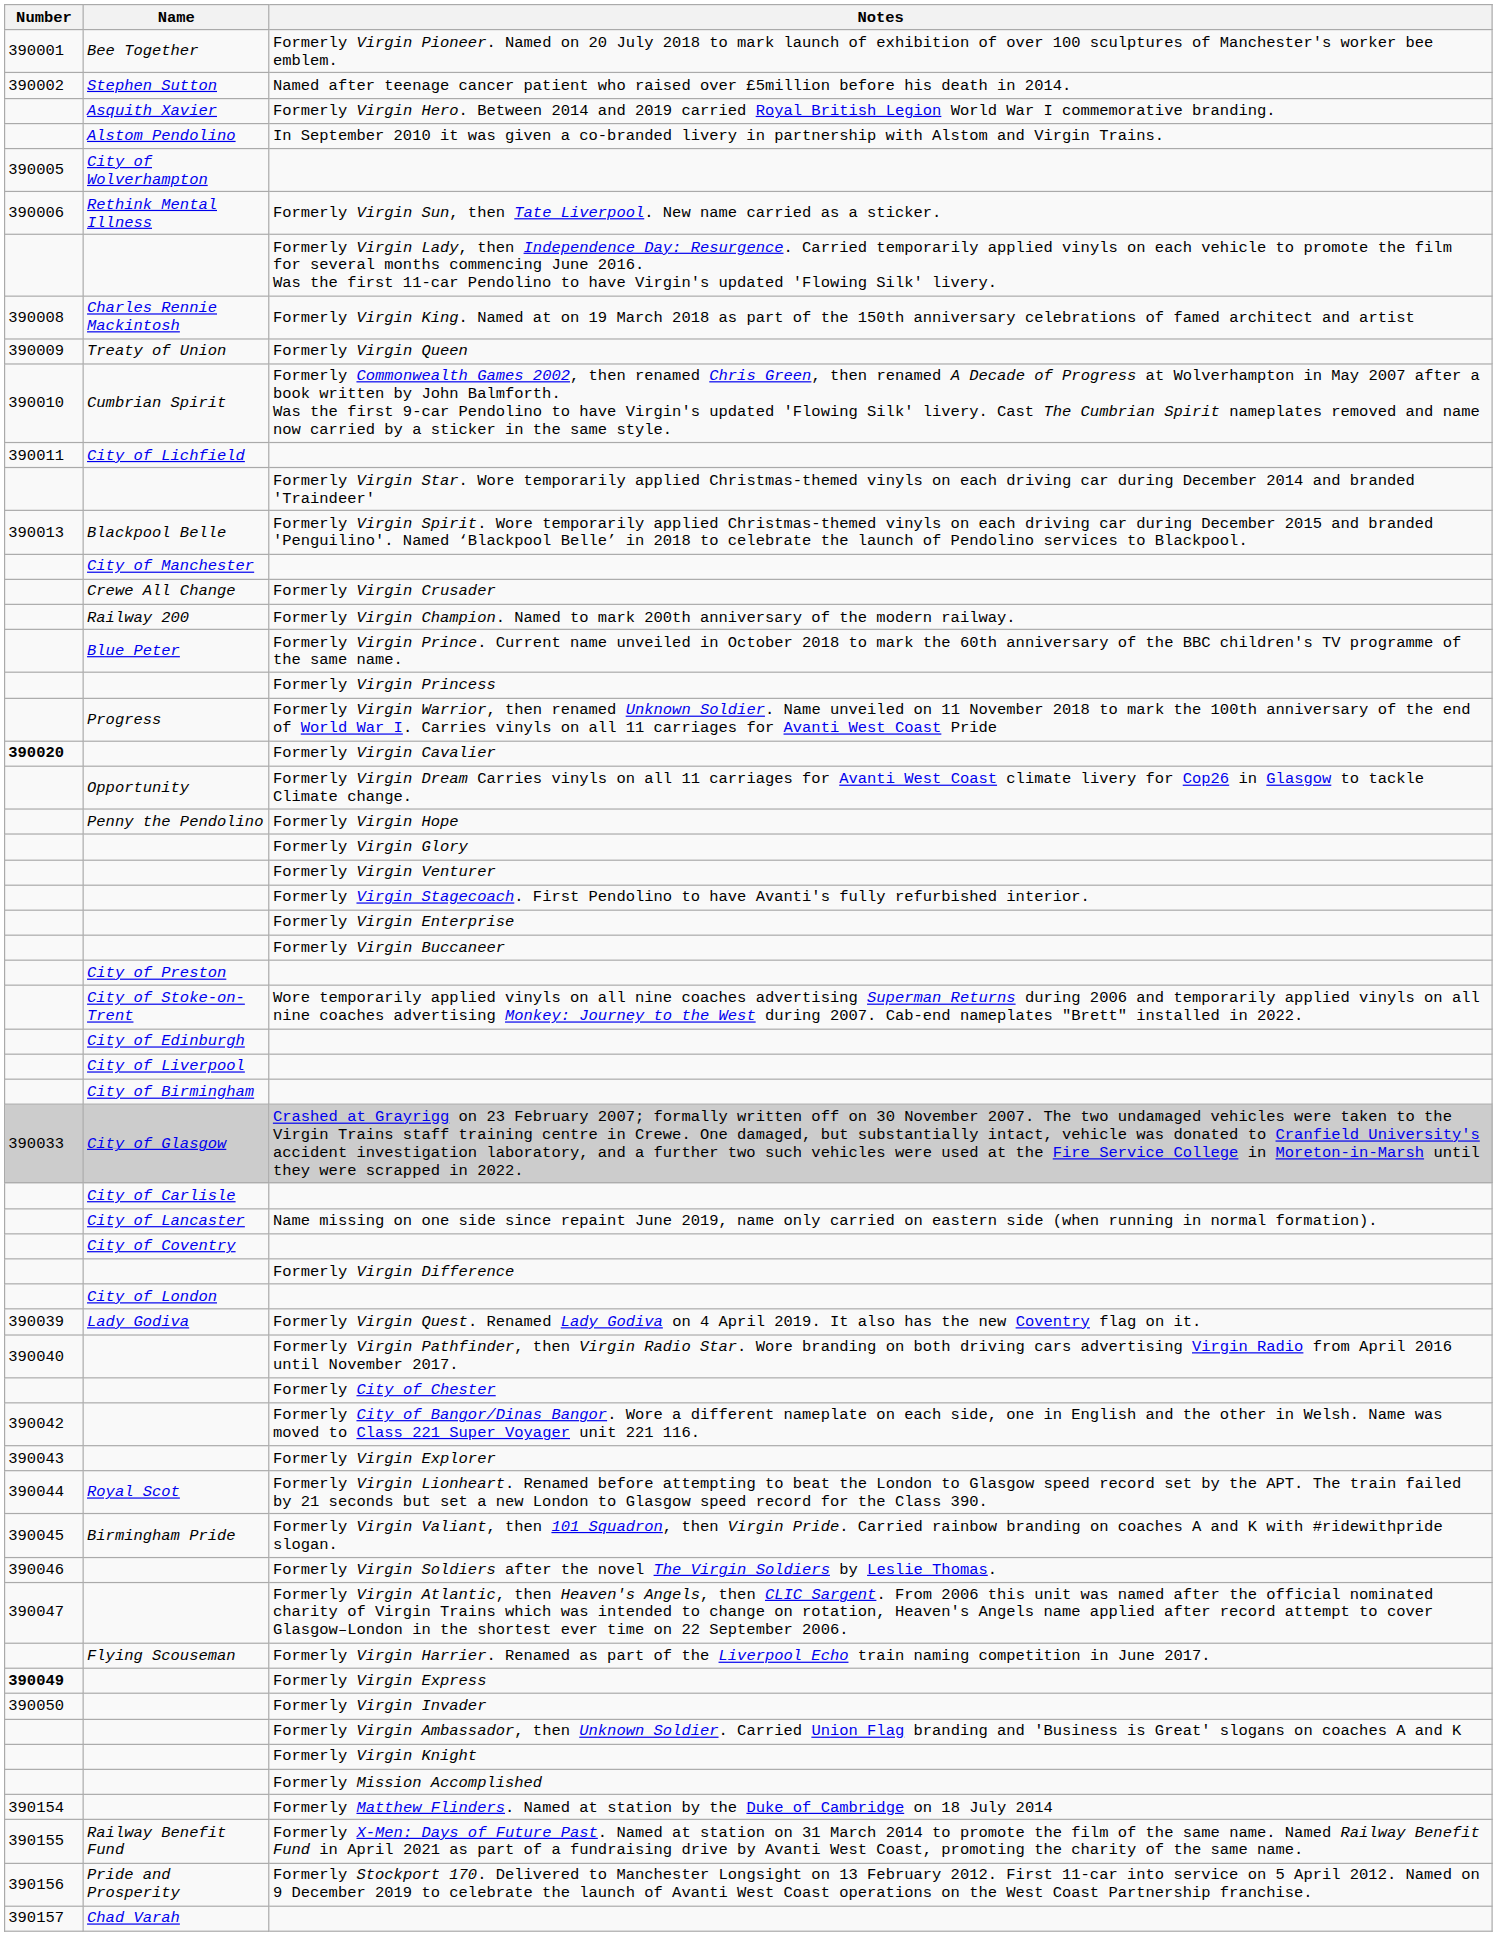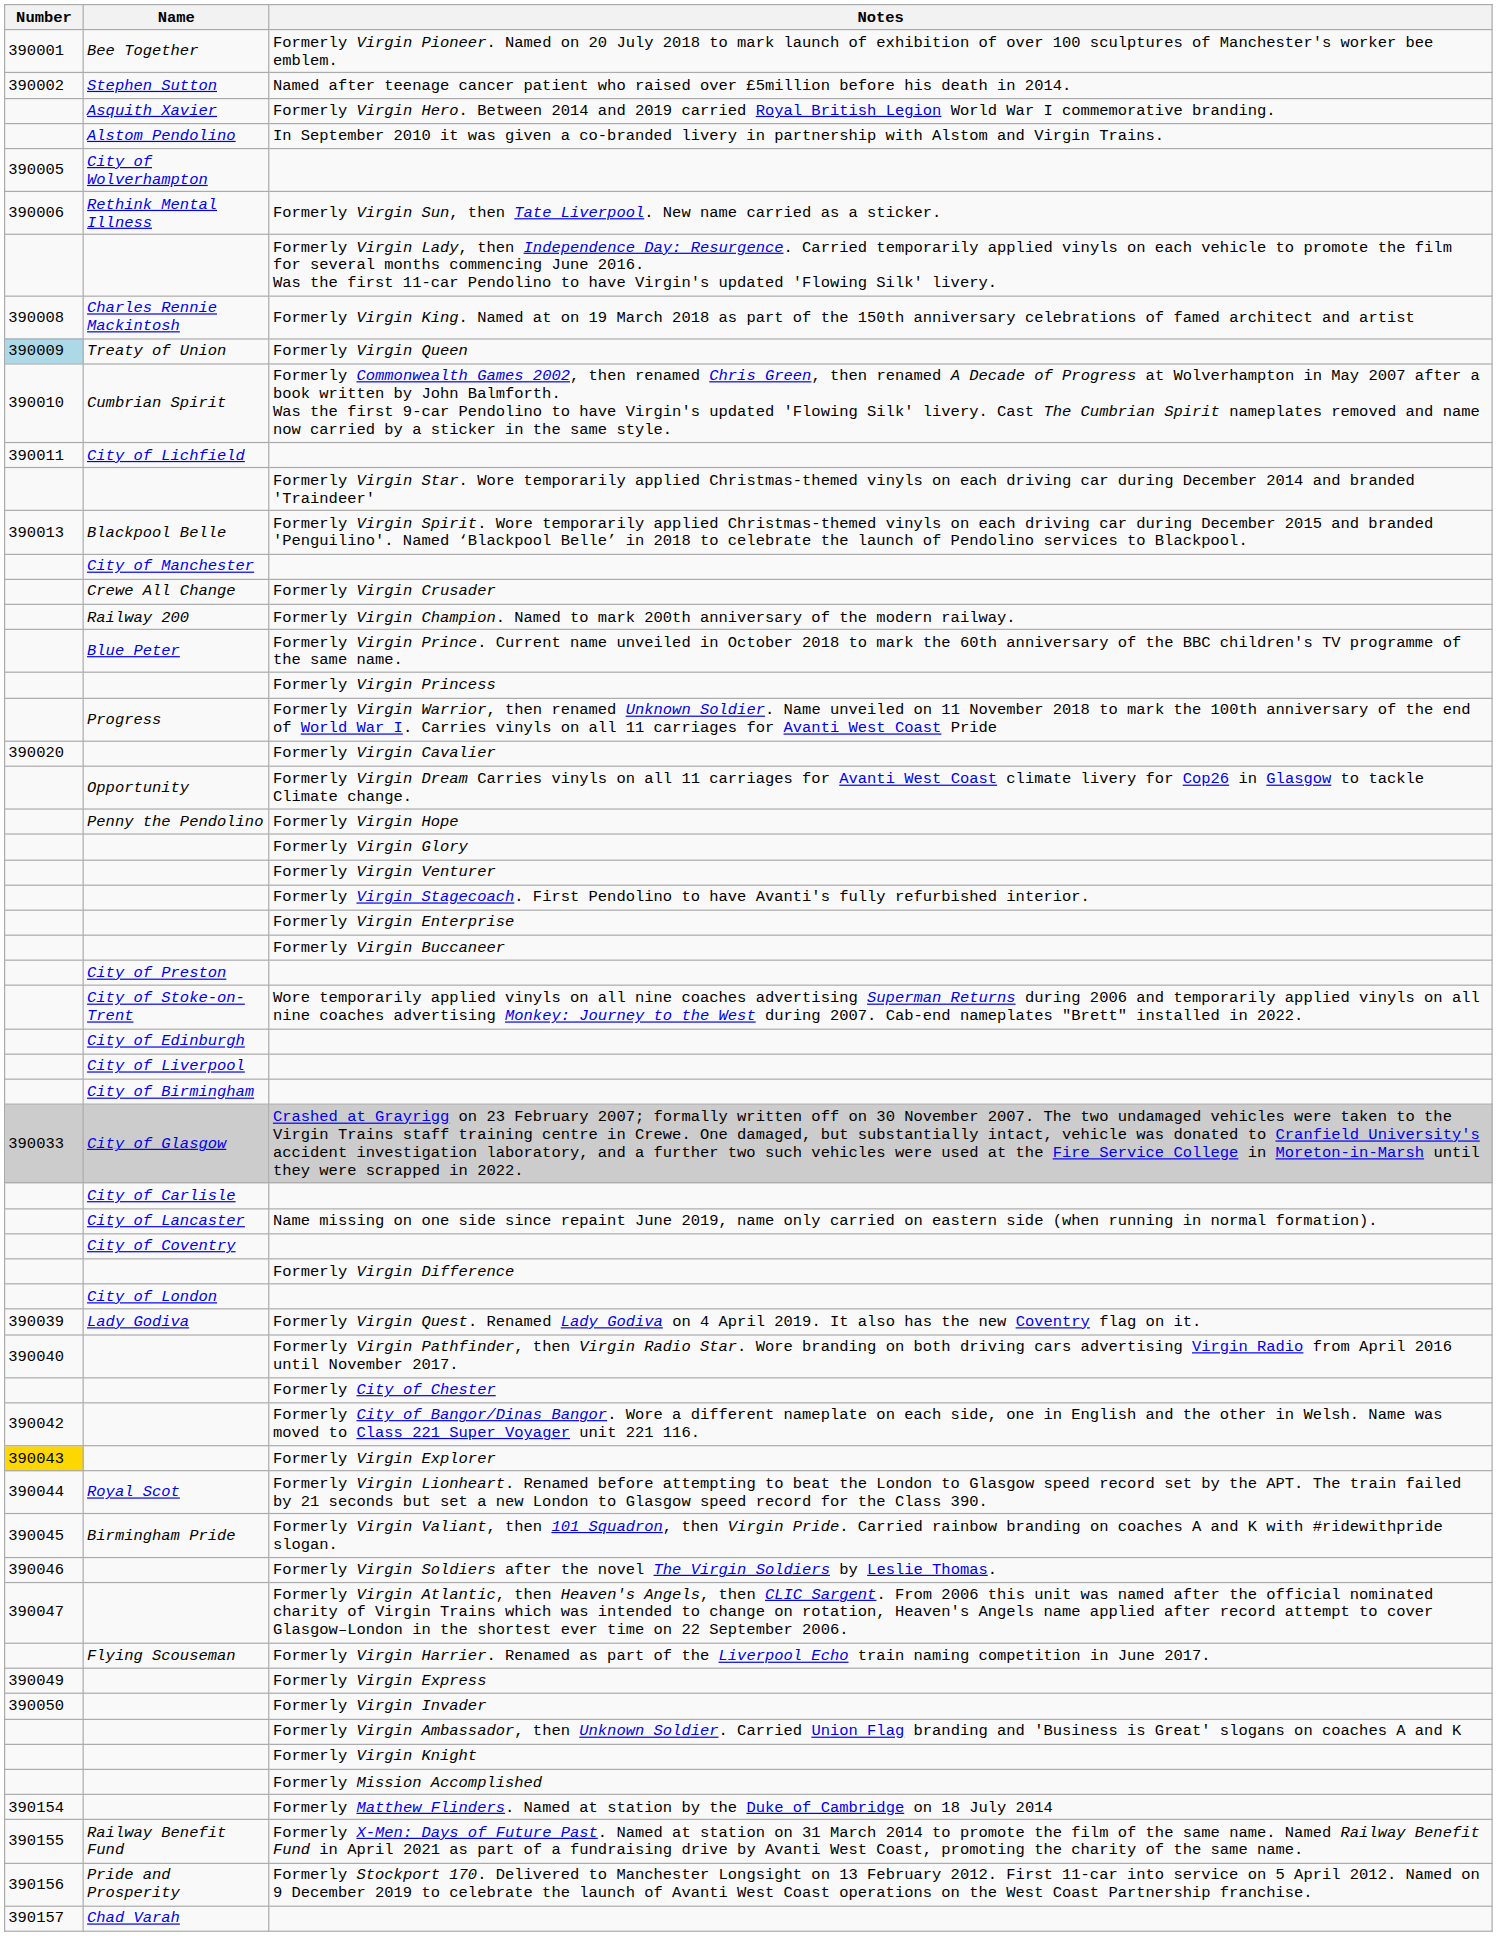(36, 351) no background -> (36, 351) lightblue background
(36, 754) bold -> (36, 754) normal
(36, 1458) no background -> (36, 1458) gold background
(36, 1681) bold -> (36, 1681) normal
